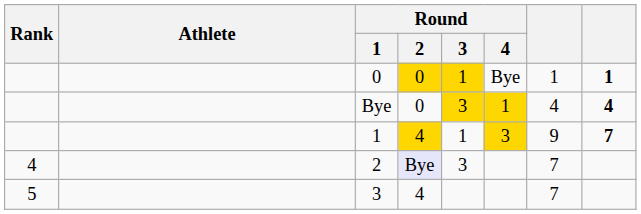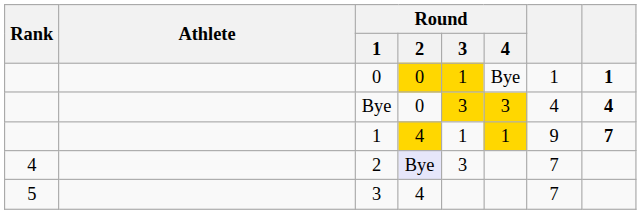(505, 106) 1 -> (505, 106) 3
(505, 135) 3 -> (505, 135) 1
